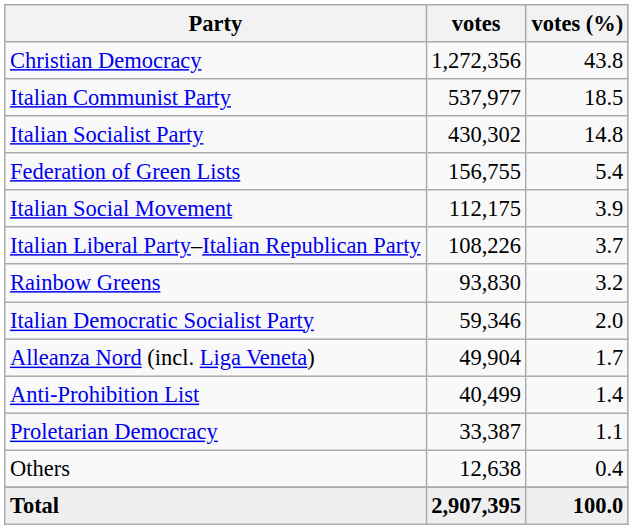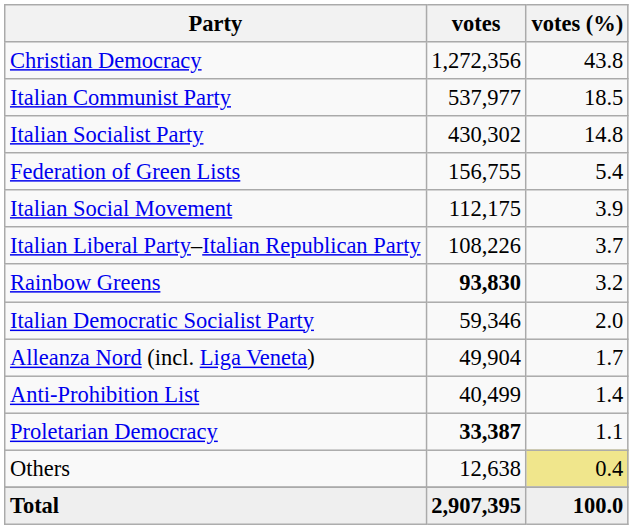(490, 282) normal -> (490, 282) bold
(490, 431) normal -> (490, 431) bold
(609, 468) no background -> (609, 468) khaki background
